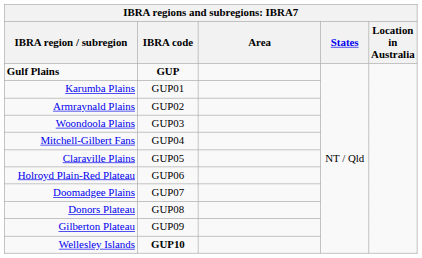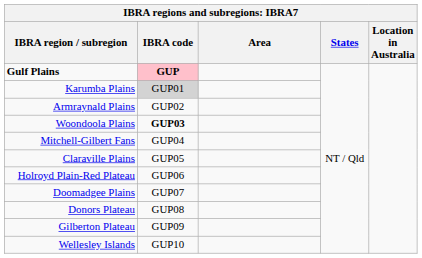(168, 72) no background -> (168, 72) pink background
(168, 89) no background -> (168, 89) lightgrey background
(168, 123) normal -> (168, 123) bold
(168, 244) bold -> (168, 244) normal
